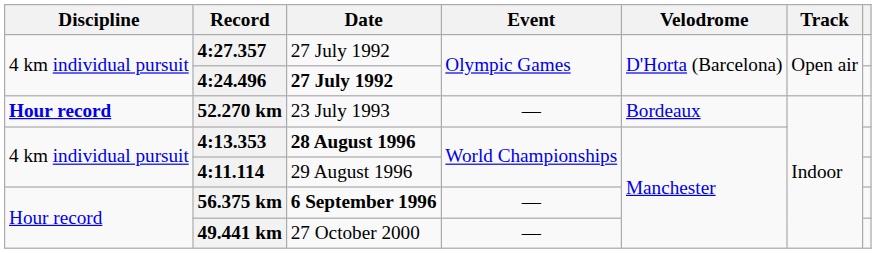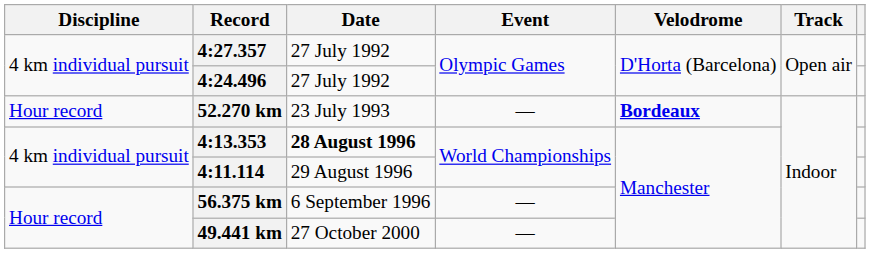(342, 80) bold -> (340, 80) normal
(60, 111) bold -> (56, 111) normal
(663, 111) normal -> (660, 111) bold
(364, 202) bold -> (361, 202) normal
